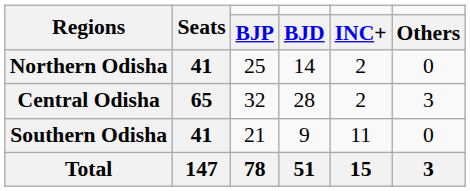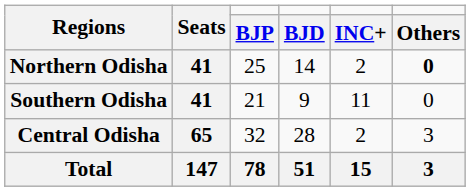(428, 66) normal -> (428, 66) bold
rows swapped: (89, 100) <-> (89, 134)
